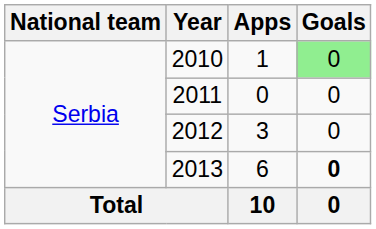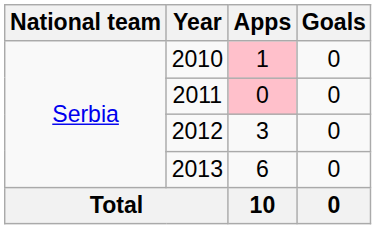(262, 59) no background -> (262, 59) pink background
(334, 59) lightgreen background -> (334, 59) no background
(262, 95) no background -> (262, 95) pink background
(334, 168) bold -> (334, 168) normal
